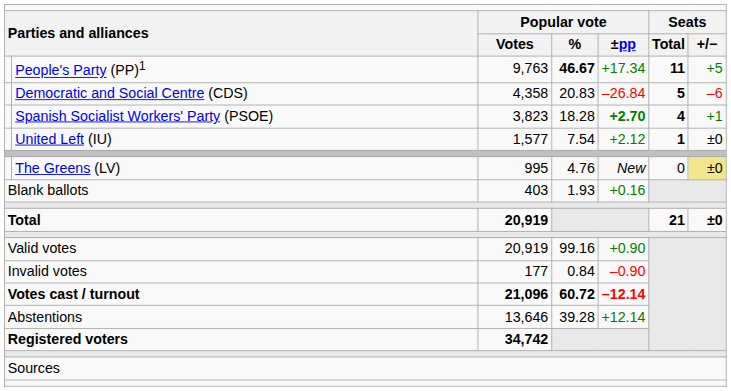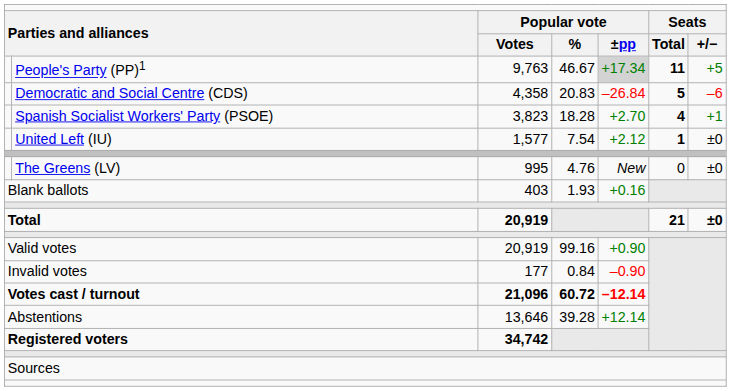(577, 69) bold -> (577, 69) normal
(623, 69) no background -> (623, 69) lightgrey background
(627, 116) bold -> (627, 116) normal
(715, 168) khaki background -> (715, 168) no background
